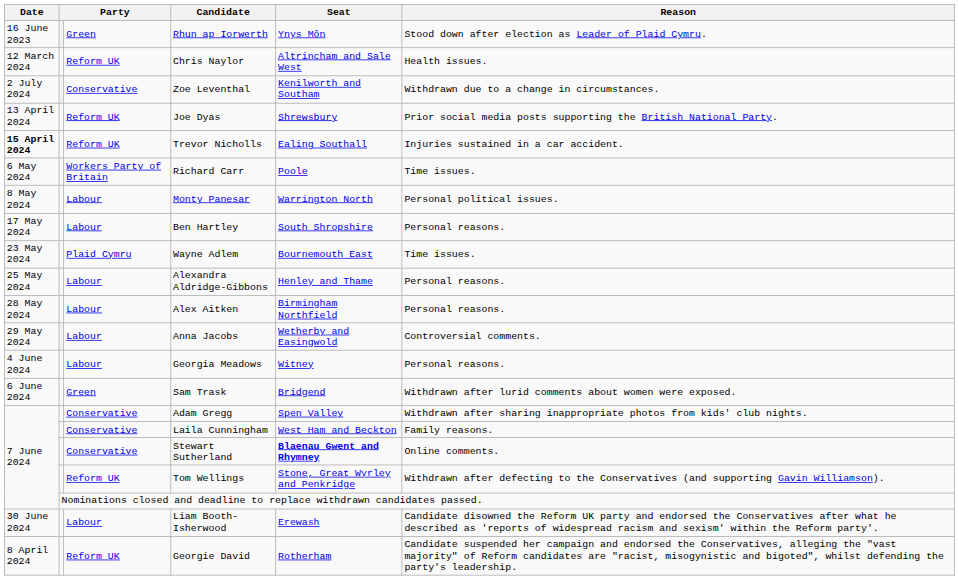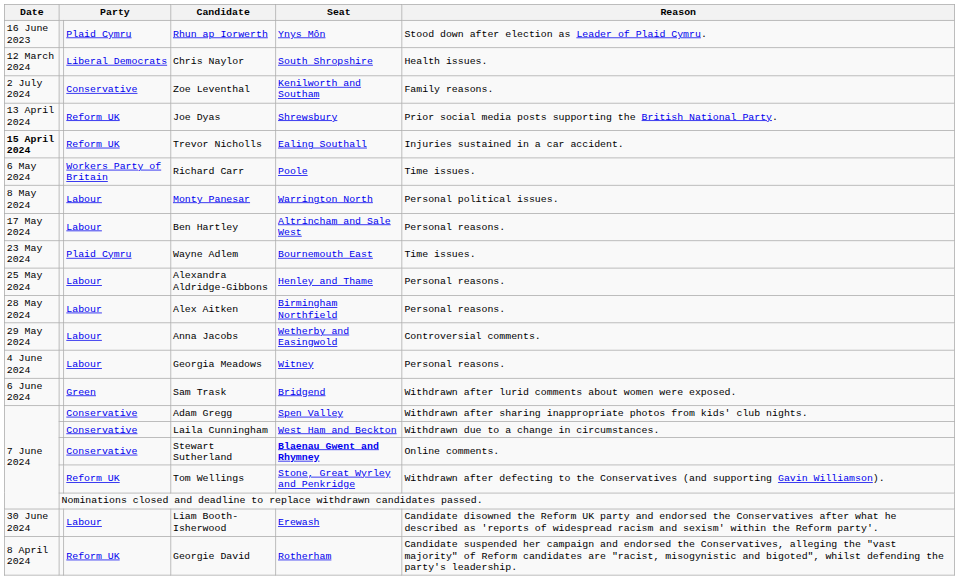(81, 34) Green -> (99, 34) Plaid Cymru
(93, 62) Reform UK -> (117, 62) Liberal Democrats
(334, 62) Altrincham and Sale West -> (325, 62) South Shropshire
(532, 89) Withdrawn due to a change in circumstances. -> (449, 89) Family reasons.
(325, 227) South Shropshire -> (334, 227) Altrincham and Sale West
(449, 430) Family reasons. -> (532, 430) Withdrawn due to a change in circumstances.
